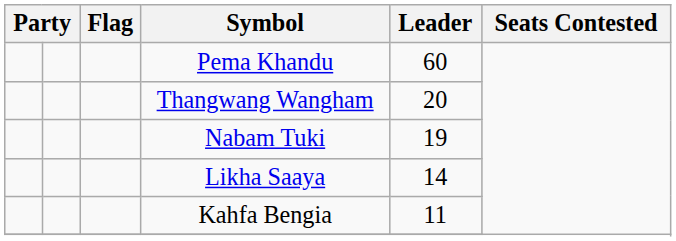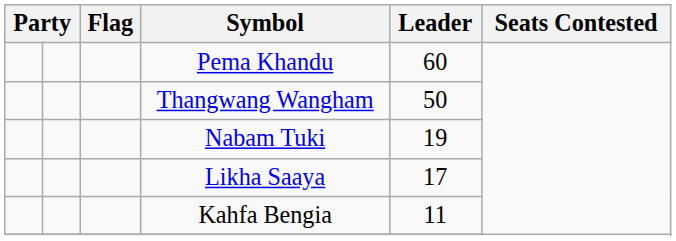(435, 100) 20 -> (435, 100) 50
(435, 176) 14 -> (435, 176) 17
